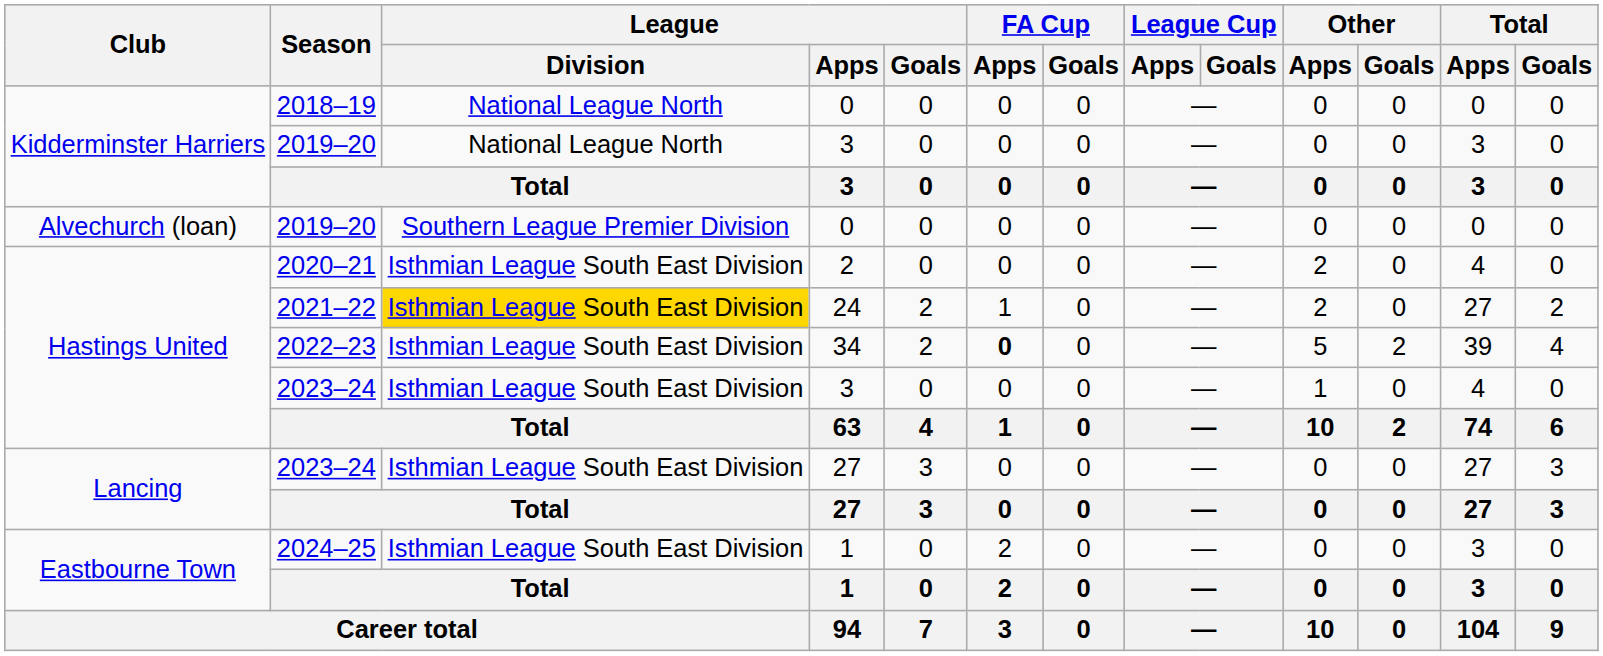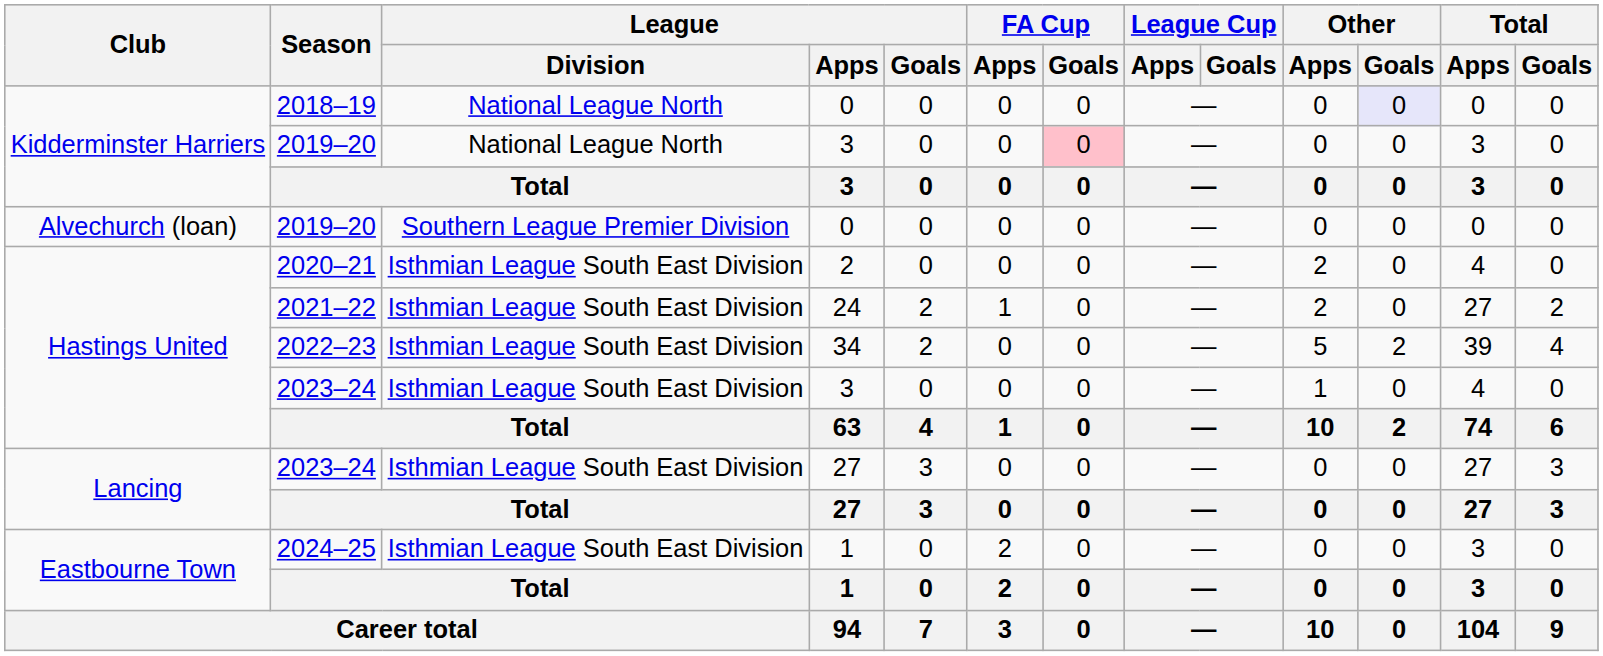(1399, 105) no background -> (1399, 105) lavender background
(1084, 145) no background -> (1084, 145) pink background
(596, 307) gold background -> (596, 307) no background
(1005, 347) bold -> (1005, 347) normal
